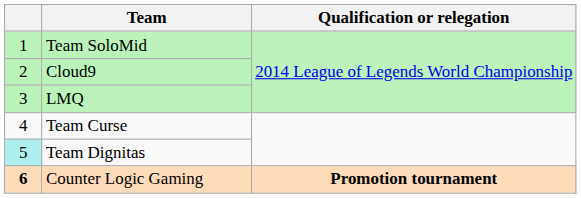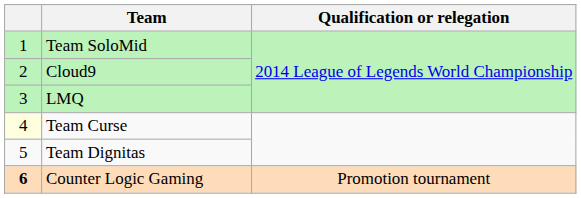(23, 125) no background -> (23, 125) lightyellow background
(23, 152) paleturquoise background -> (23, 152) no background
(414, 179) bold -> (414, 179) normal
